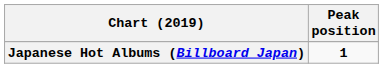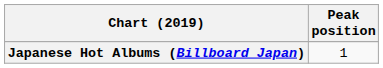(344, 53) bold -> (344, 53) normal
